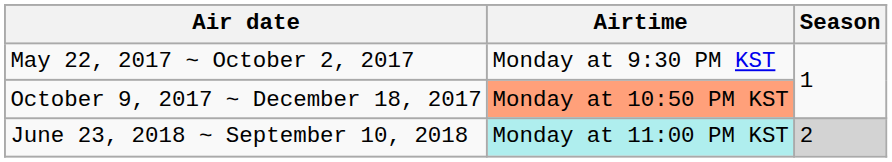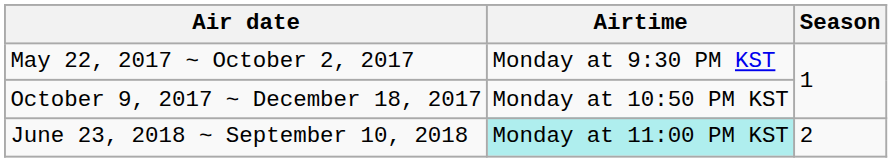(641, 99) lightsalmon background -> (641, 99) no background
(806, 137) lightgrey background -> (806, 137) no background
